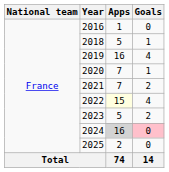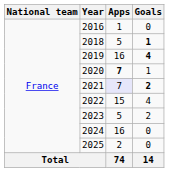(148, 41) normal -> (148, 41) bold
(148, 56) normal -> (148, 56) bold
(119, 71) normal -> (119, 71) bold
(119, 86) no background -> (119, 86) lavender background
(148, 86) normal -> (148, 86) bold
(119, 101) lightyellow background -> (119, 101) no background
(119, 130) lightgrey background -> (119, 130) no background
(148, 130) pink background -> (148, 130) no background
